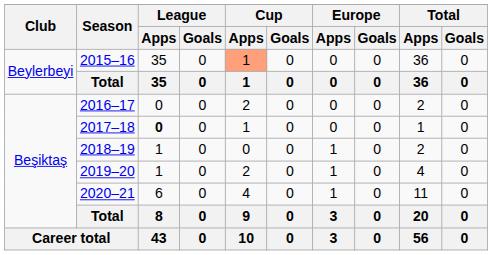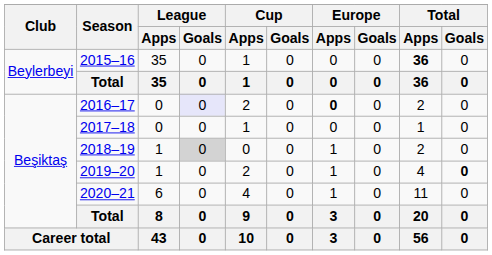(246, 60) lightsalmon background -> (246, 60) no background
(421, 60) normal -> (421, 60) bold
(202, 104) no background -> (202, 104) lavender background
(333, 104) normal -> (333, 104) bold
(159, 127) bold -> (159, 127) normal
(202, 149) no background -> (202, 149) lightgrey background
(464, 171) normal -> (464, 171) bold
